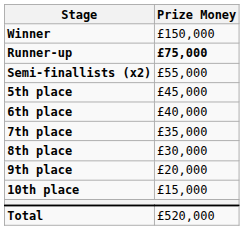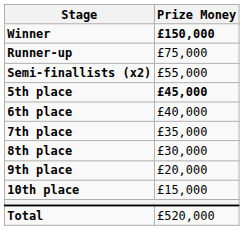(186, 34) normal -> (186, 34) bold
(182, 53) bold -> (182, 53) normal
(182, 92) normal -> (182, 92) bold
